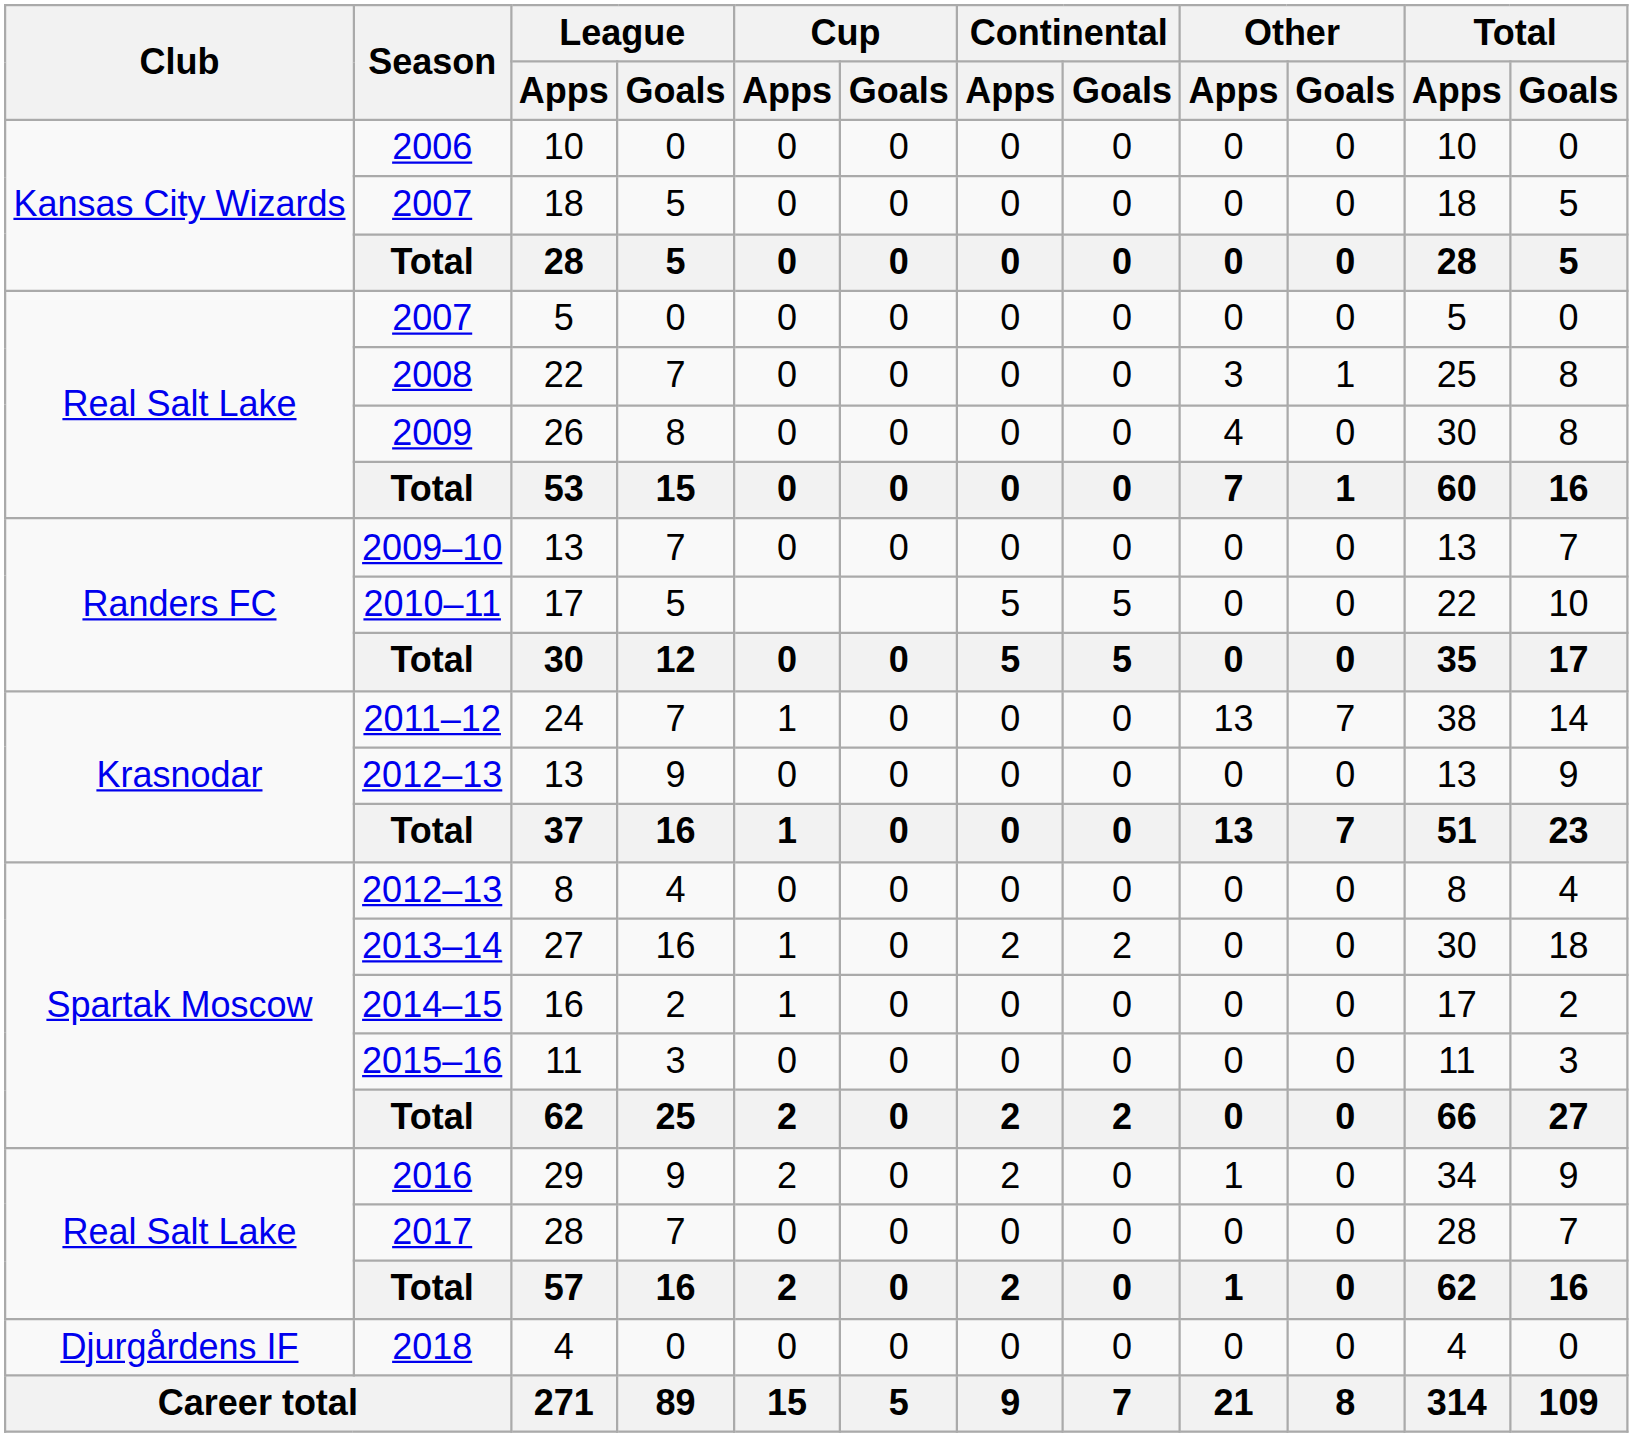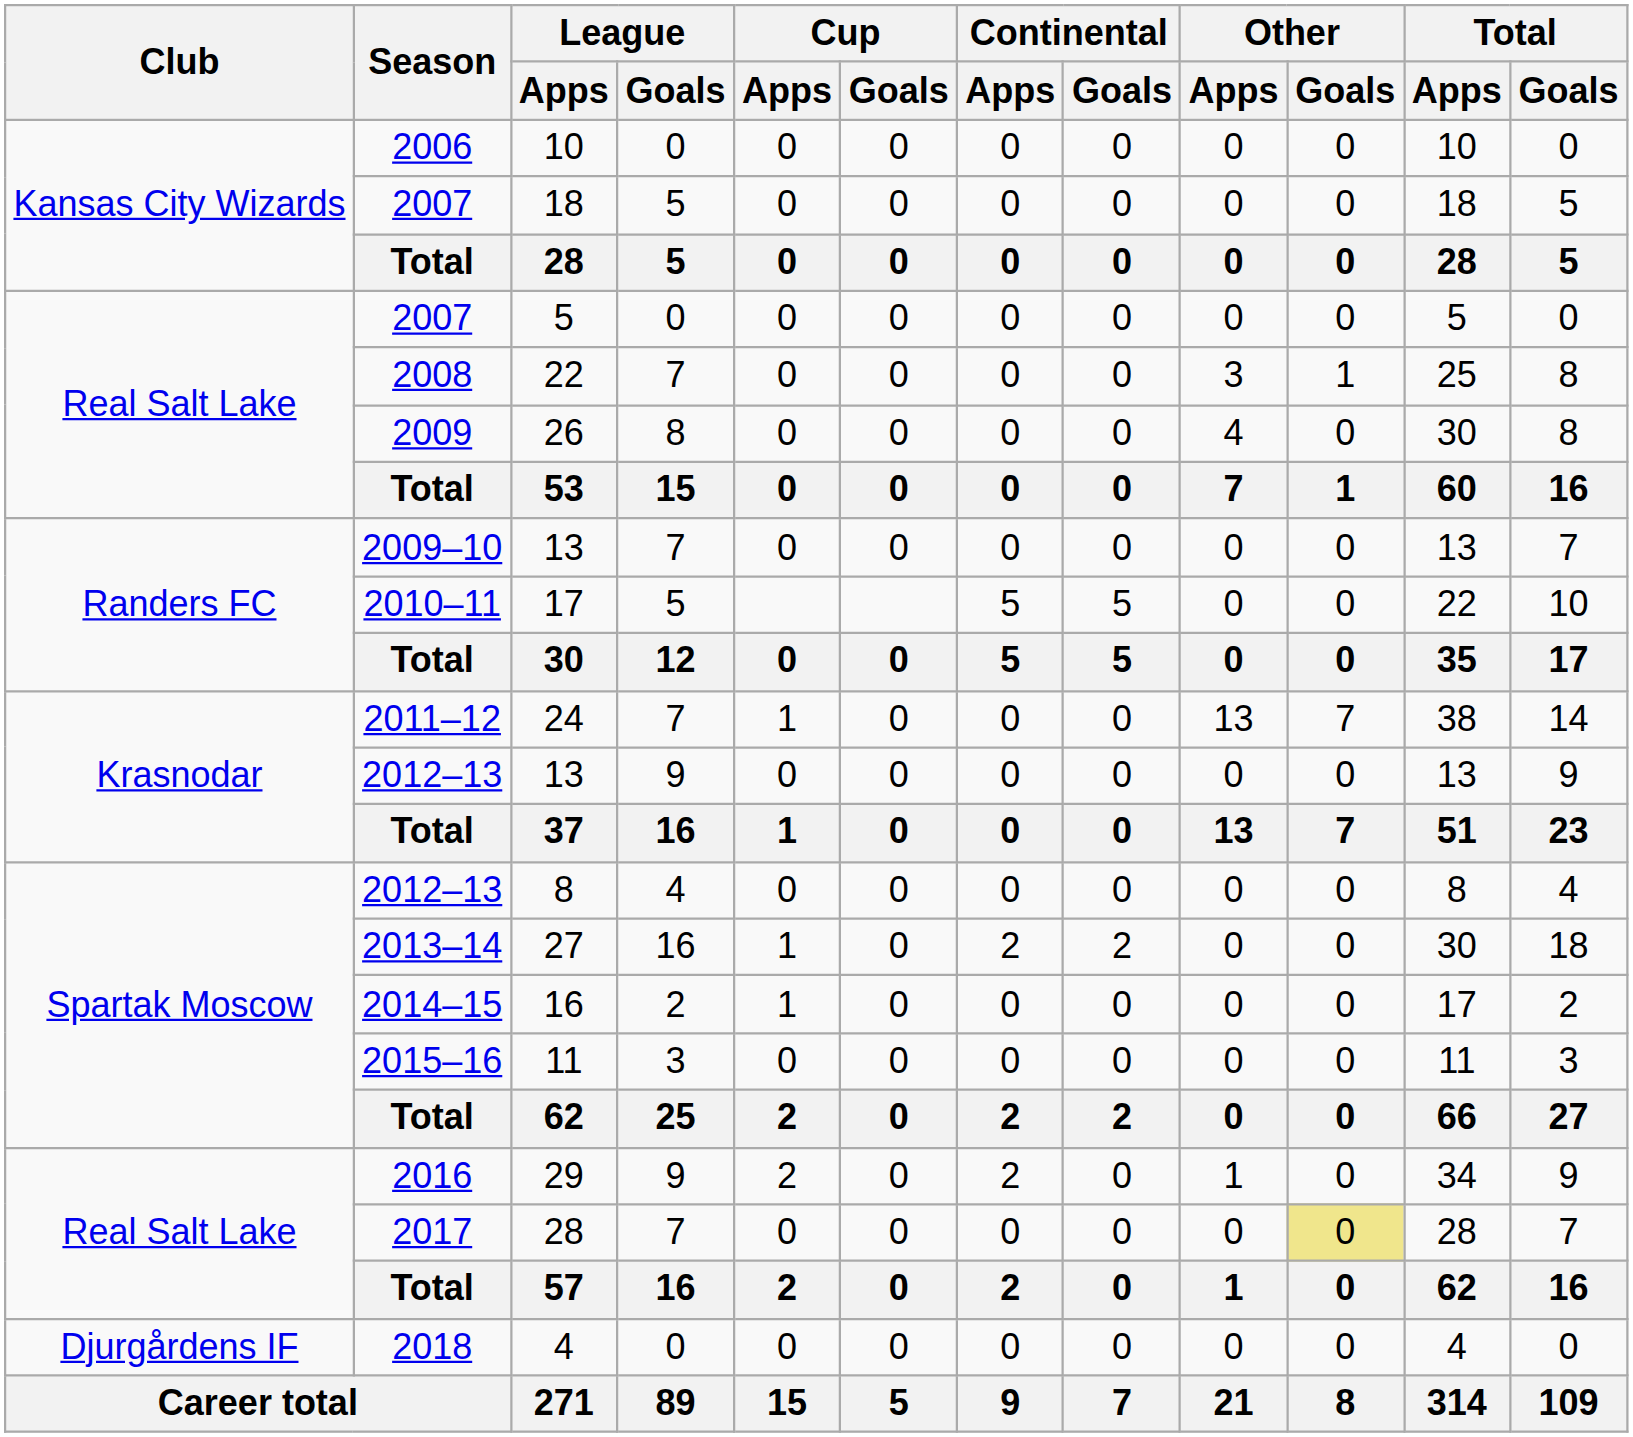(1345, 1232) no background -> (1345, 1232) khaki background
